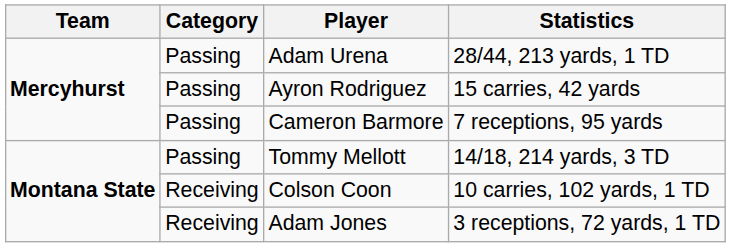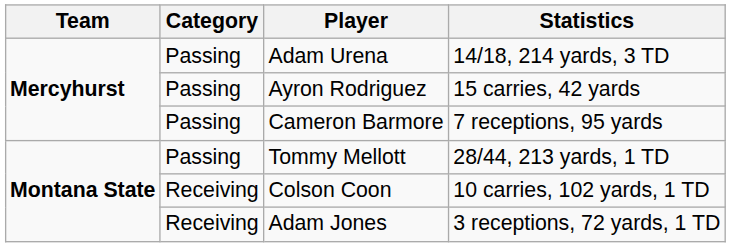(561, 55) 28/44, 213 yards, 1 TD -> (561, 55) 14/18, 214 yards, 3 TD
(561, 156) 14/18, 214 yards, 3 TD -> (561, 156) 28/44, 213 yards, 1 TD
